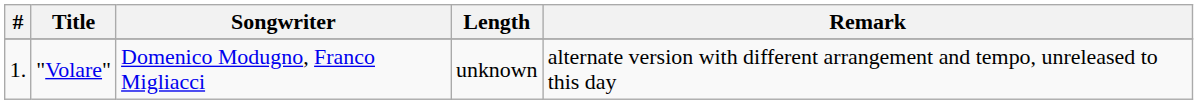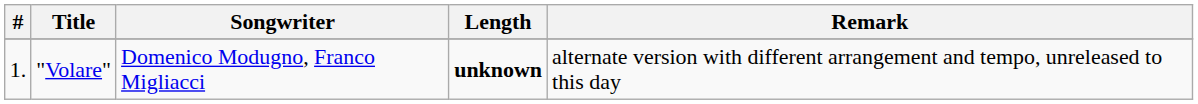(497, 68) normal -> (498, 68) bold
